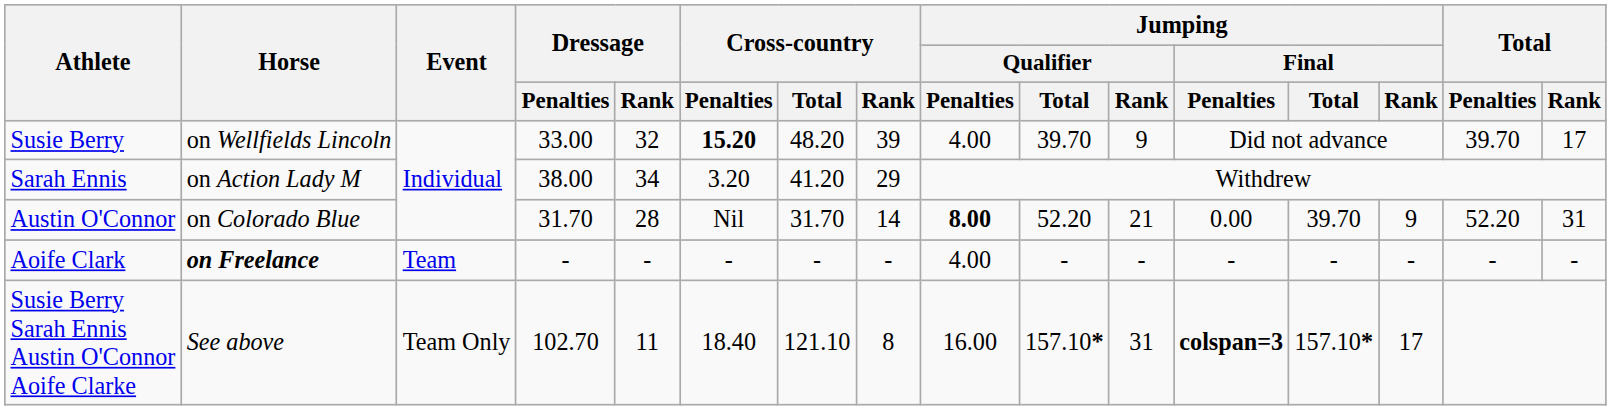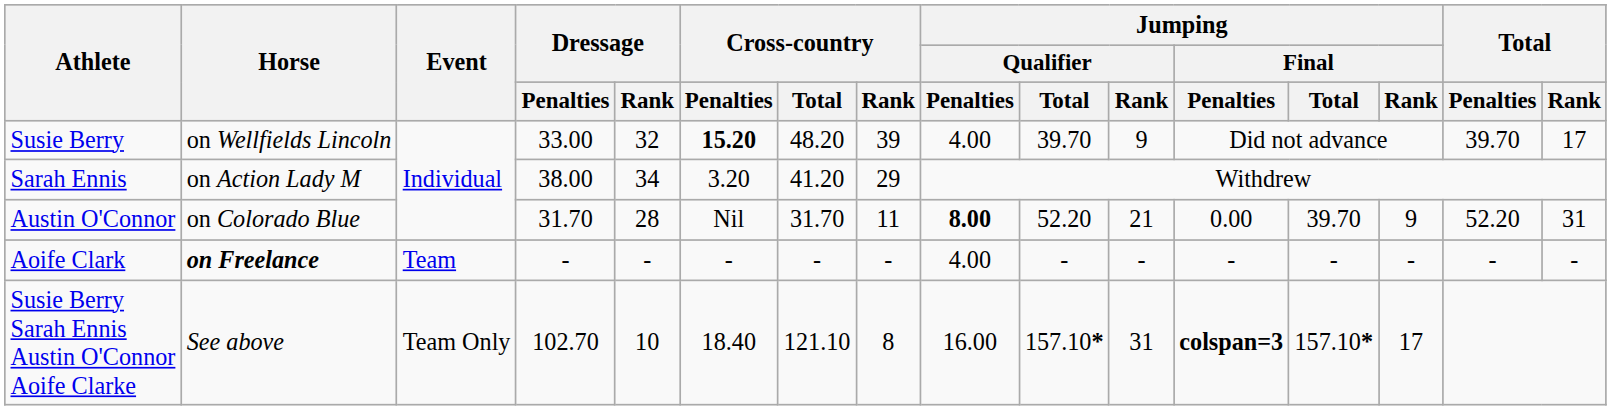(888, 220) 14 -> (888, 220) 11
(647, 342) 11 -> (647, 342) 10
